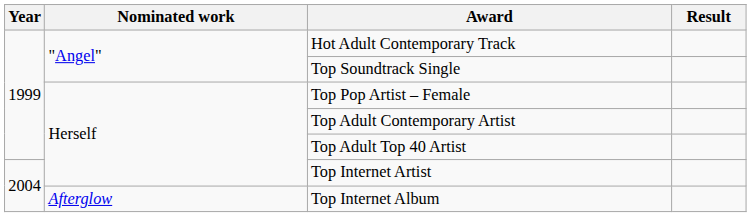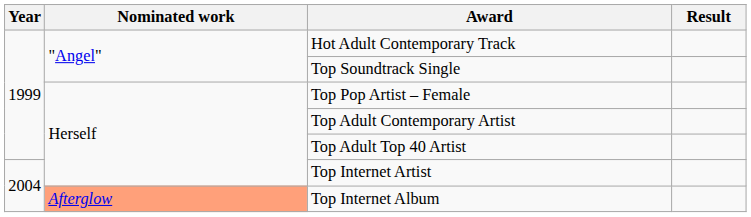(80, 198) no background -> (80, 198) lightsalmon background
